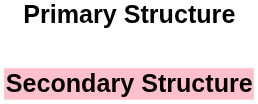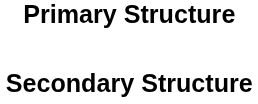(129, 83) pink background -> (129, 83) no background
